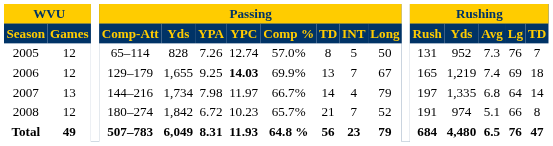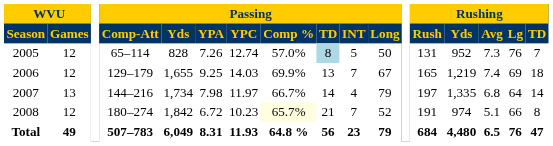(328, 53) no background -> (328, 53) lightblue background
(244, 72) bold -> (244, 72) normal
(289, 112) no background -> (289, 112) lightyellow background
